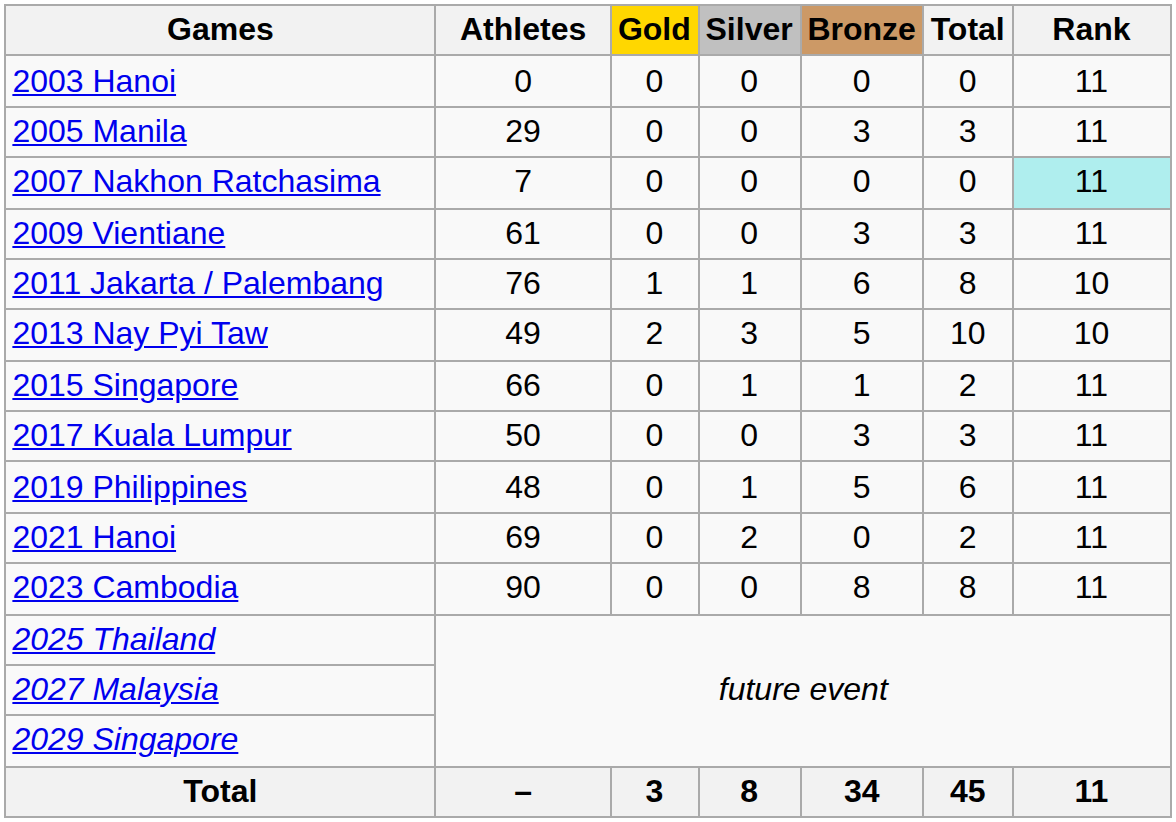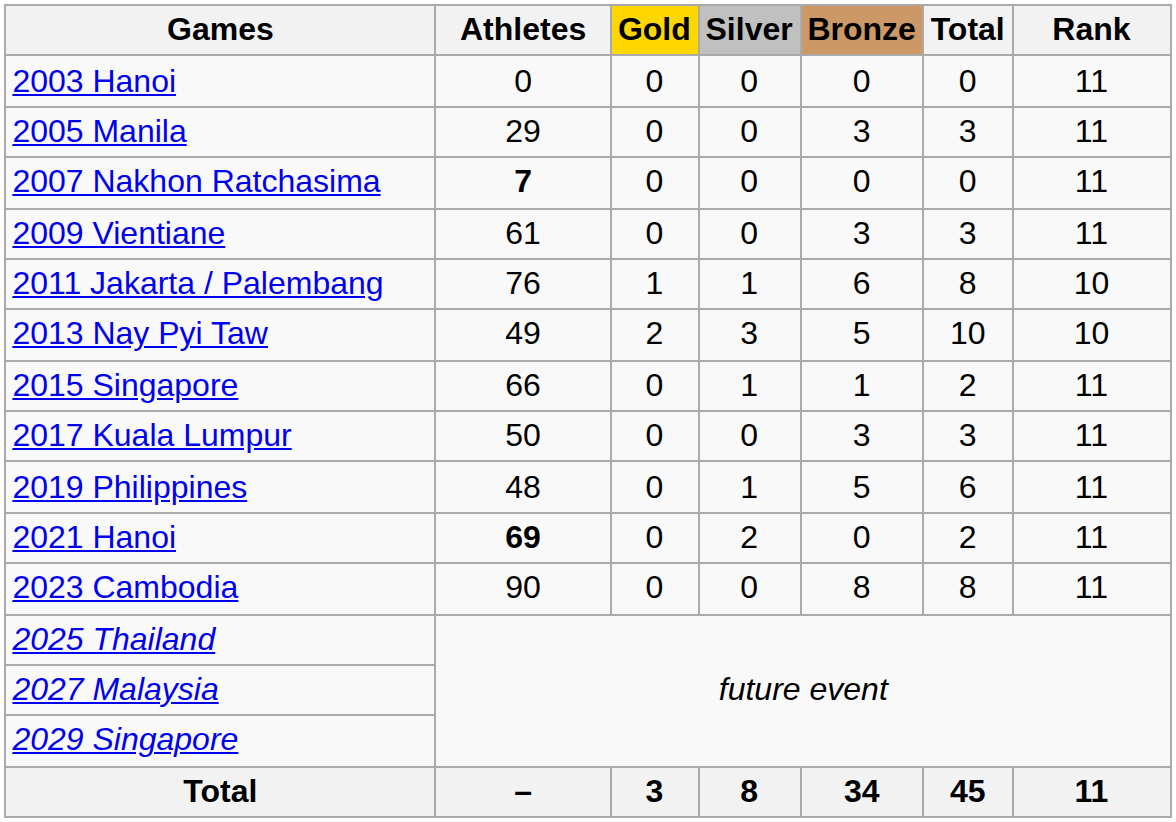(523, 182) normal -> (523, 182) bold
(1091, 182) paleturquoise background -> (1091, 182) no background
(523, 537) normal -> (523, 537) bold
